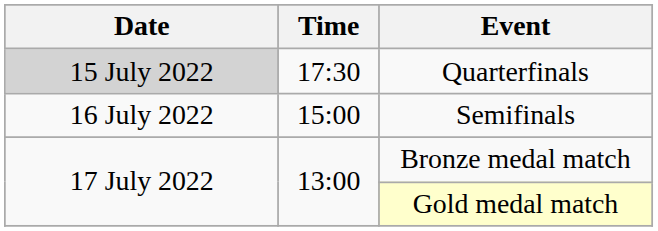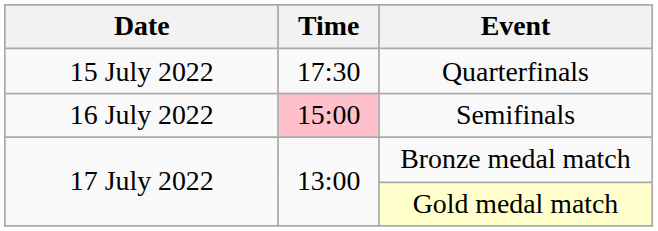(142, 70) lightgrey background -> (142, 70) no background
(329, 114) no background -> (329, 114) pink background
